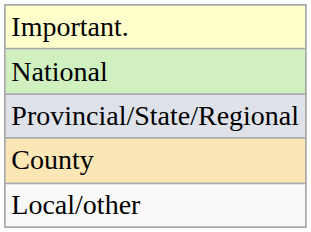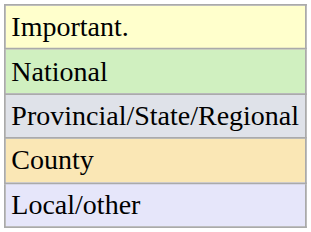(76, 204) no background -> (76, 204) lavender background
